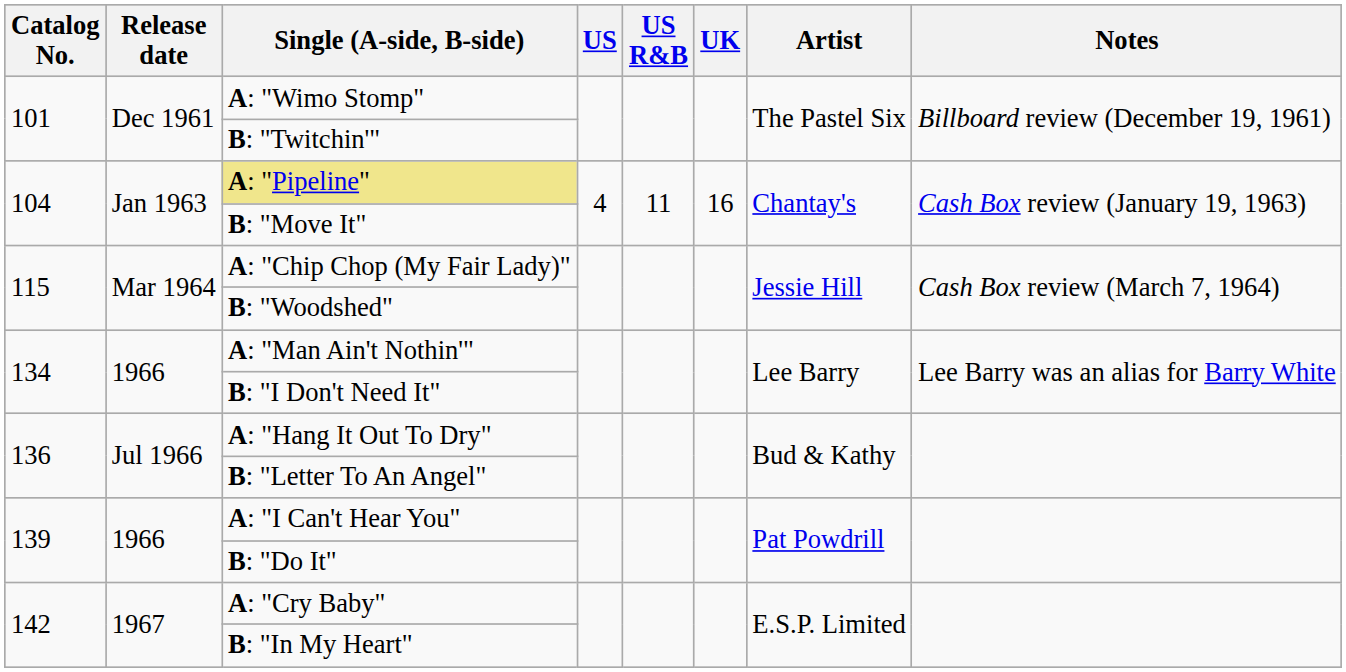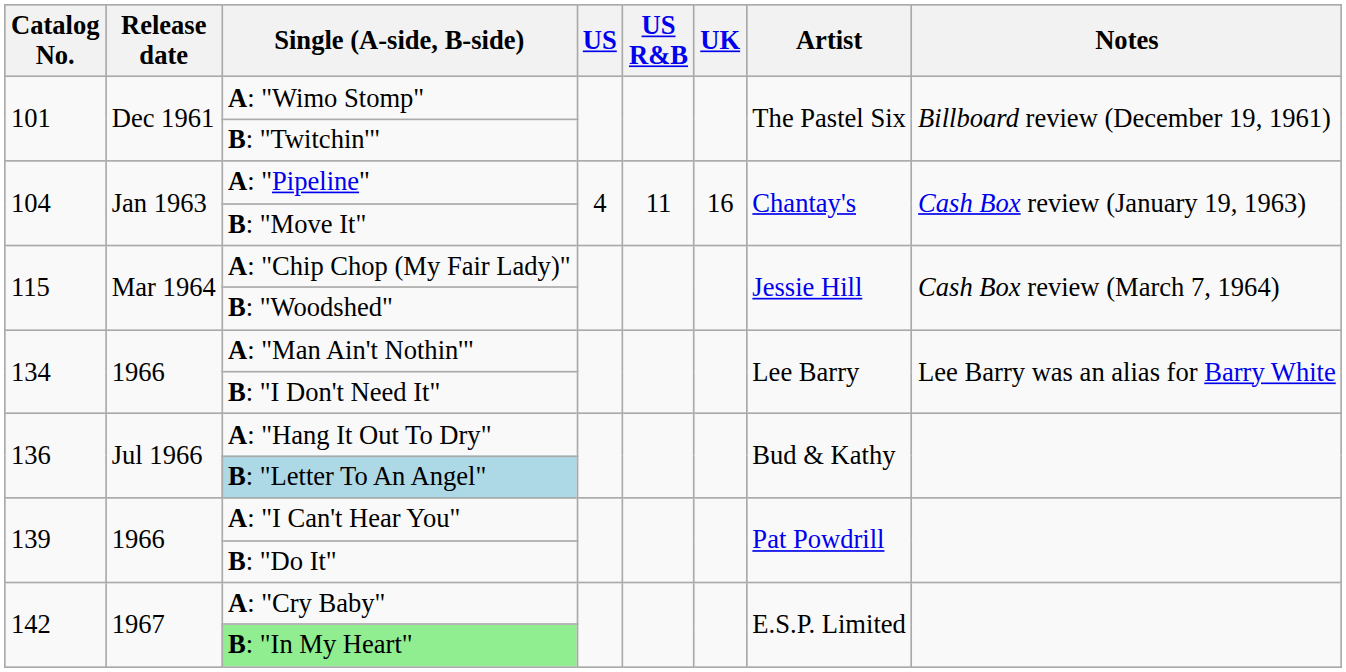(299, 181) khaki background -> (299, 181) no background
(357, 476) no background -> (357, 476) lightblue background
(320, 645) no background -> (320, 645) lightgreen background
